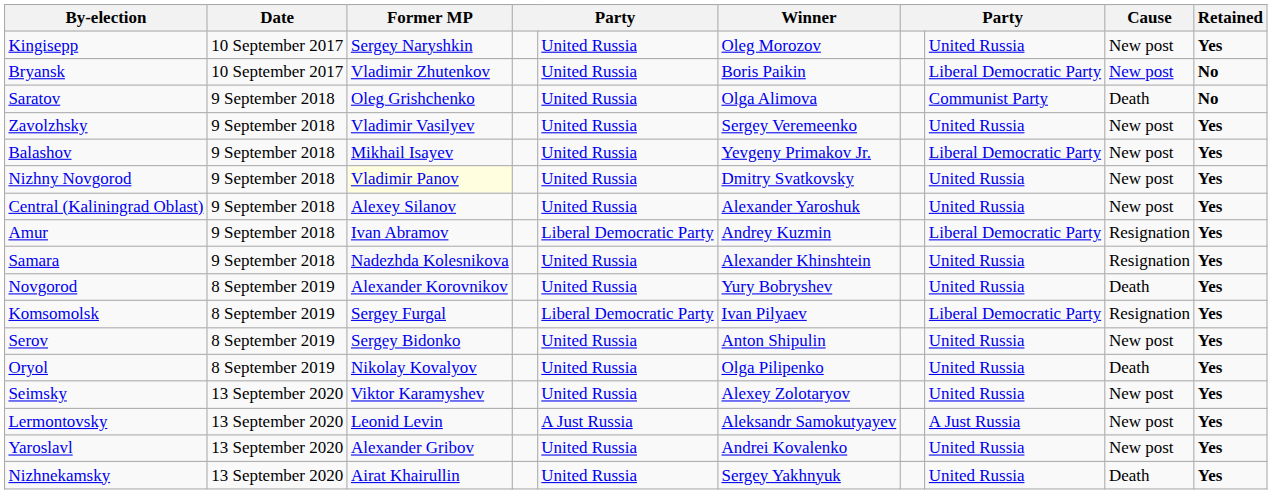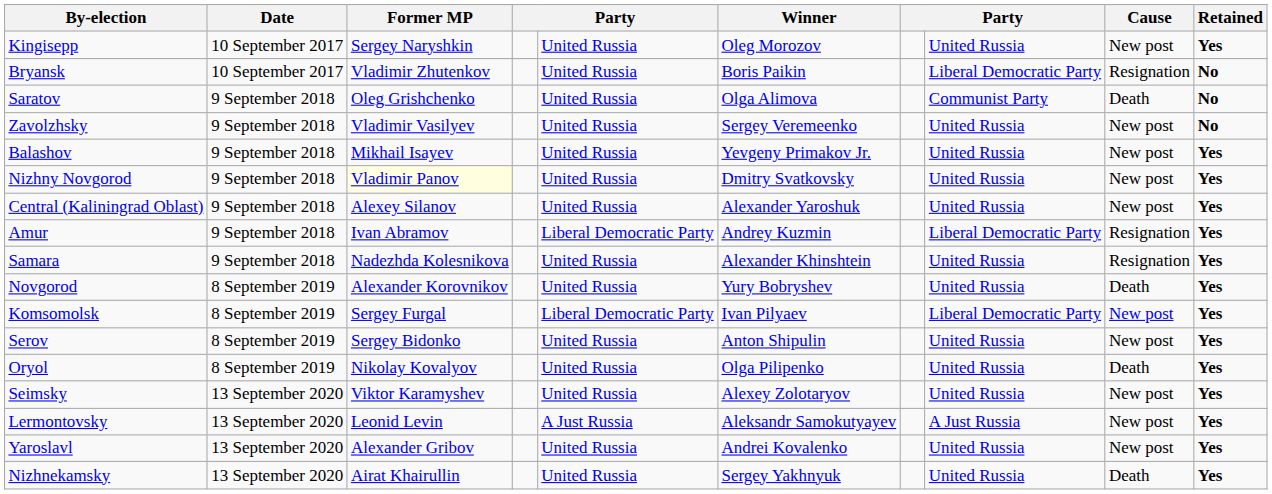(1141, 71) New post -> (1150, 71) Resignation
(1210, 125) Yes -> (1208, 125) No
(1015, 152) Liberal Democratic Party -> (977, 152) United Russia
(1150, 313) Resignation -> (1141, 313) New post
